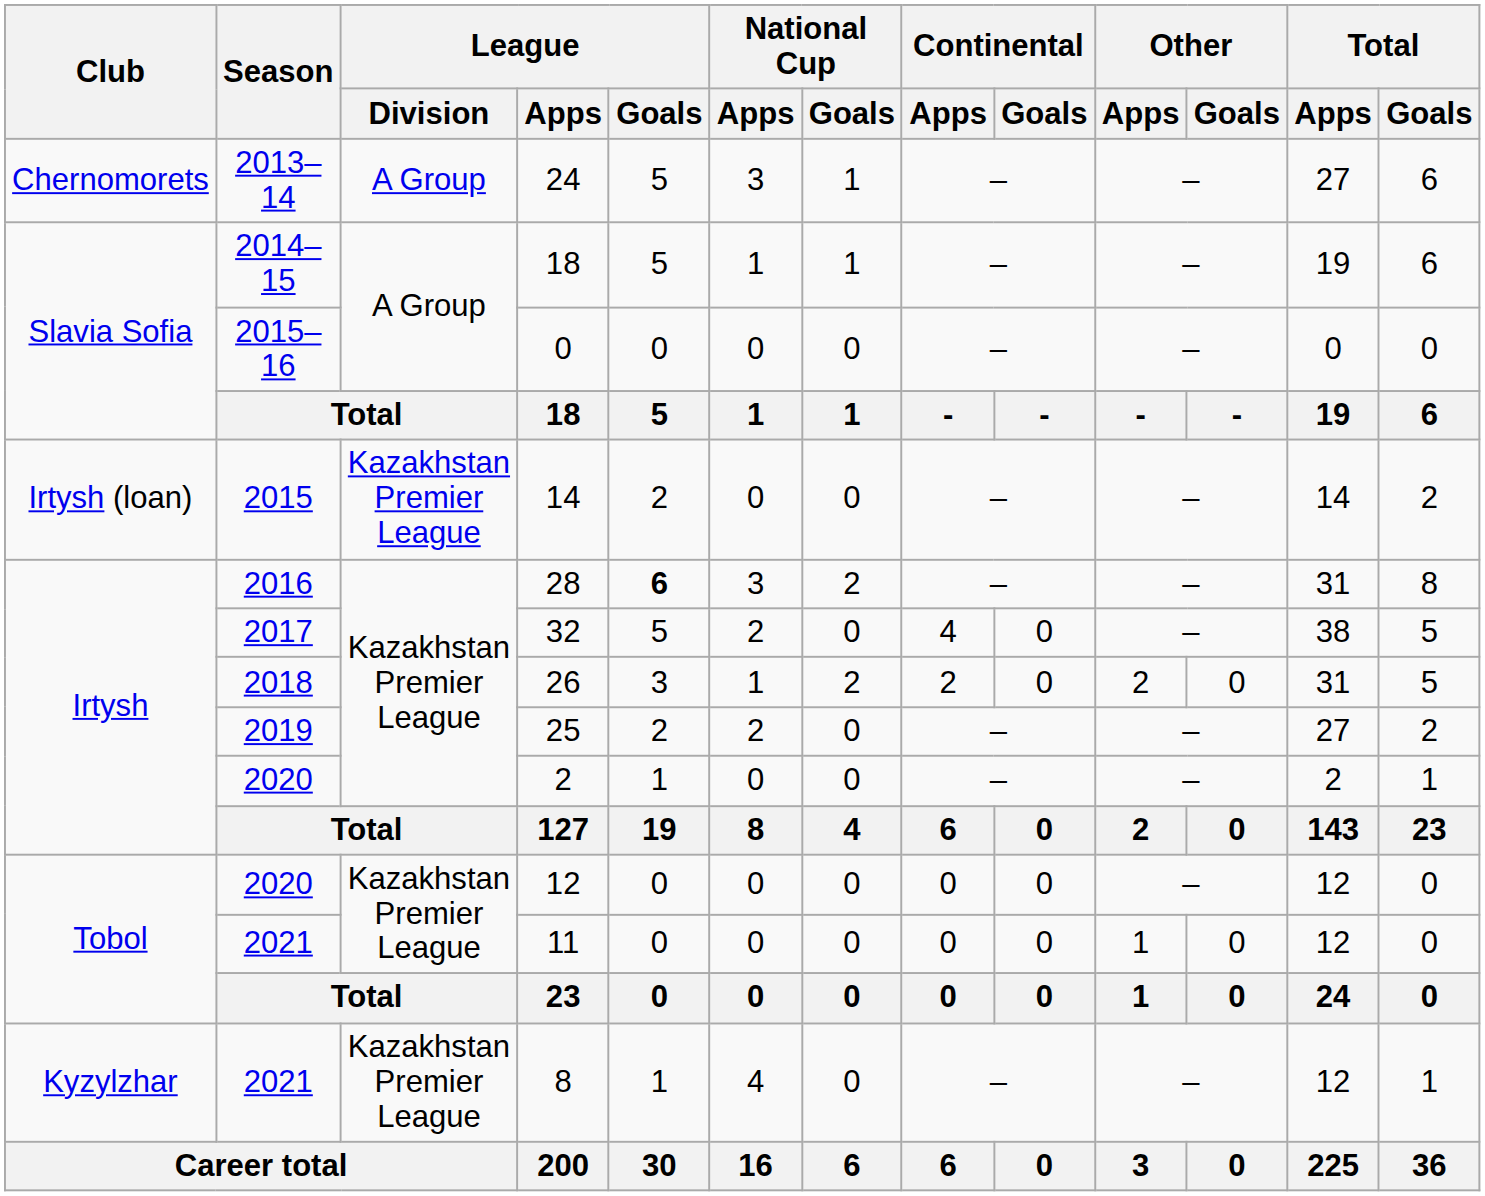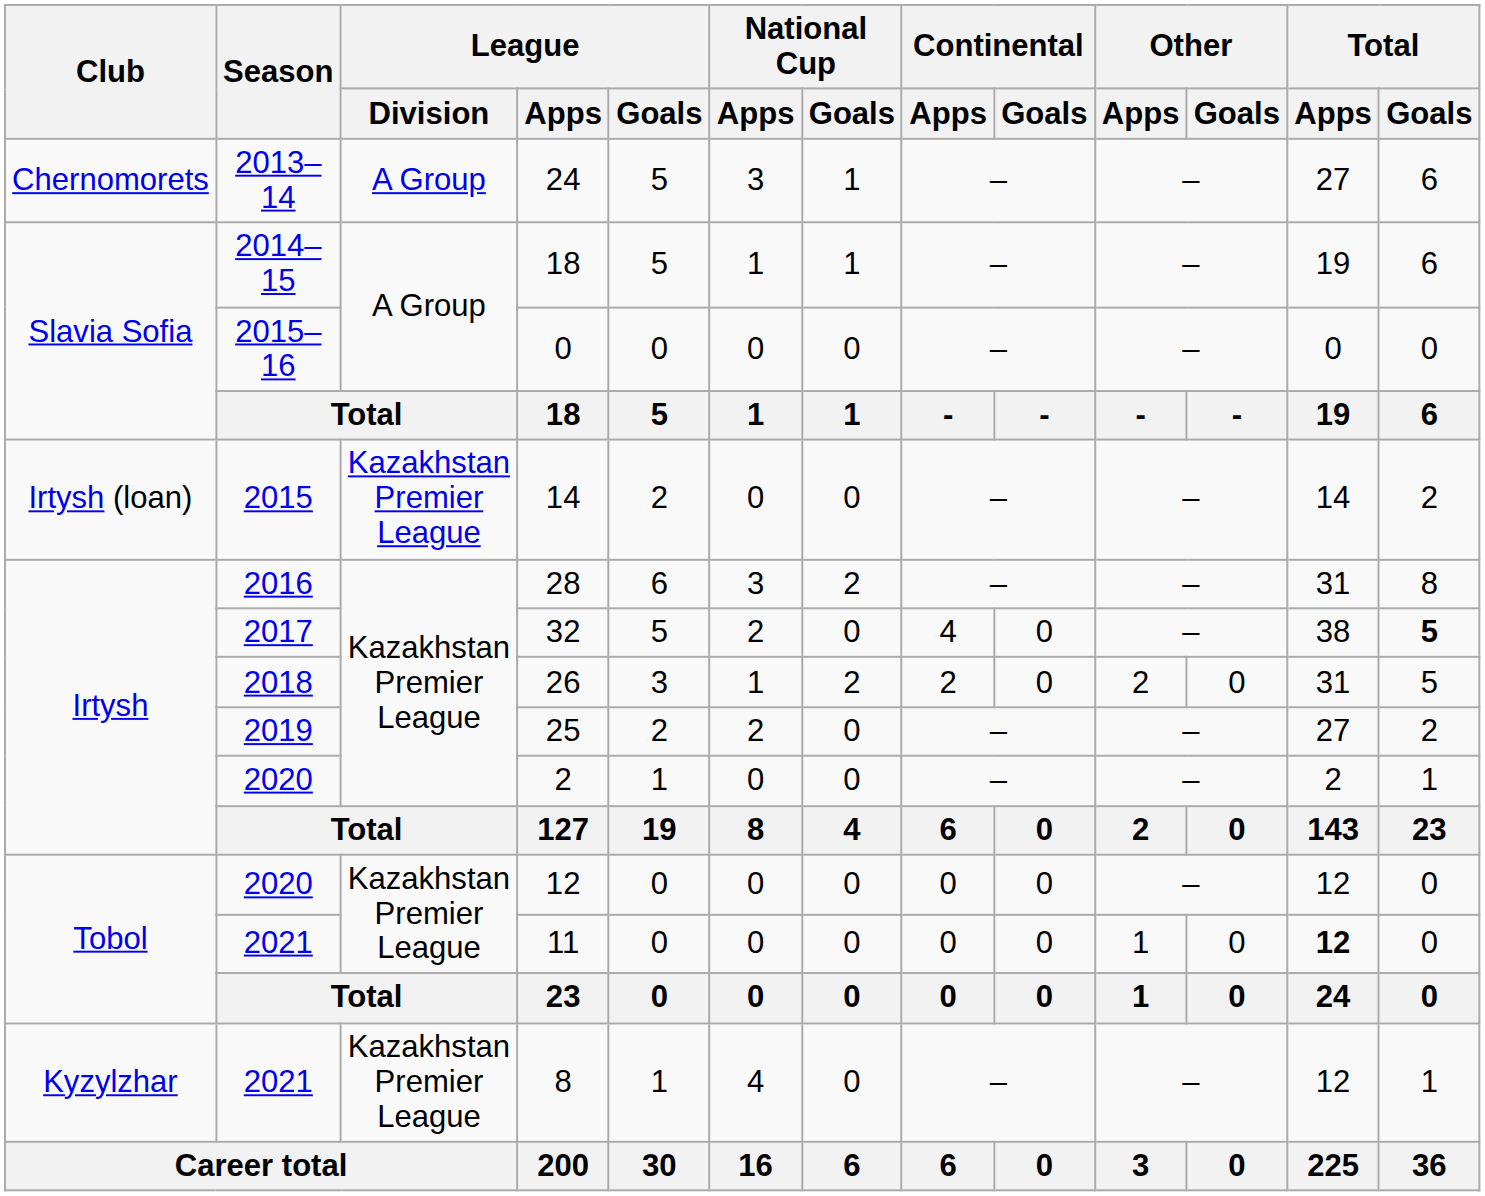(659, 583) bold -> (659, 583) normal
(1429, 632) normal -> (1429, 632) bold
(1333, 943) normal -> (1333, 943) bold
